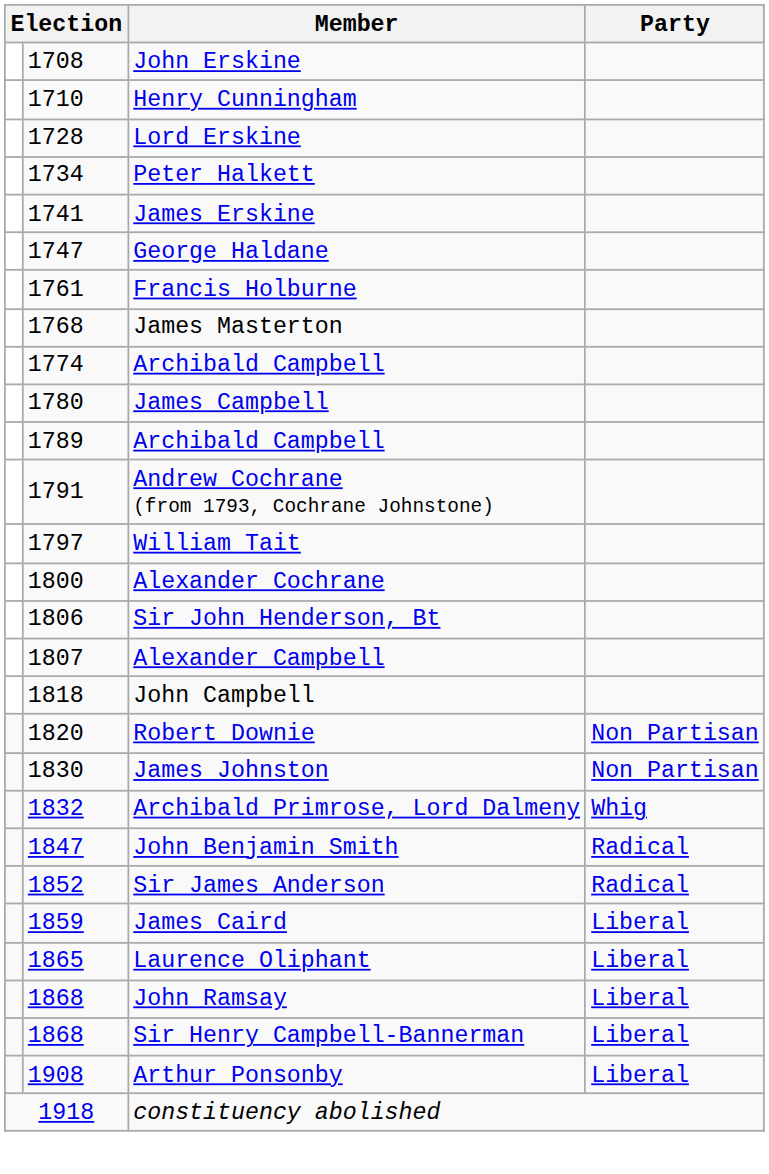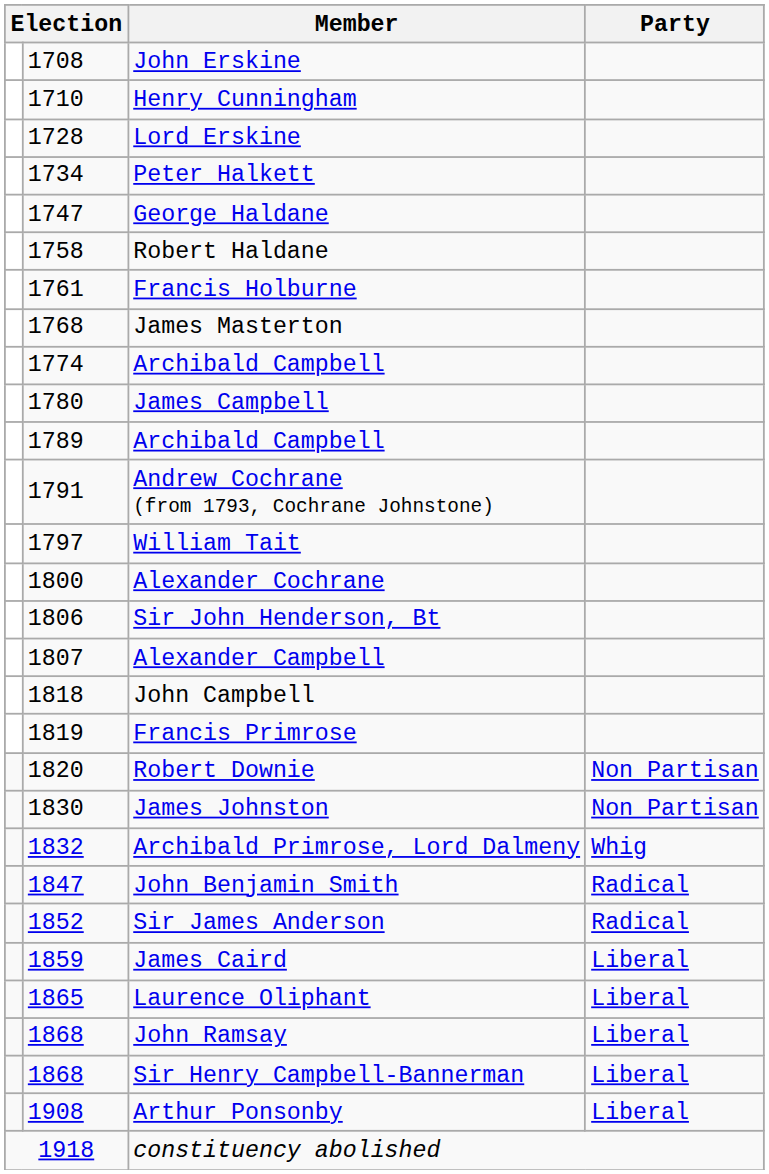- row: (56, 213)
+ row: (56, 251)
+ row: (56, 733)
